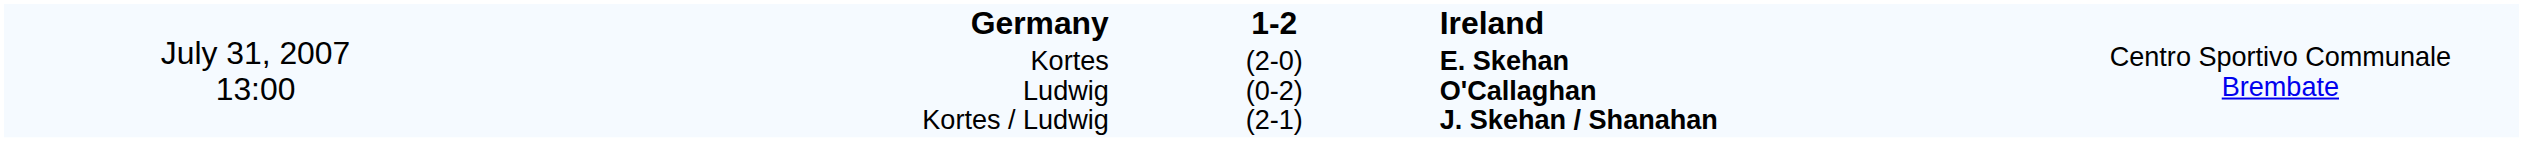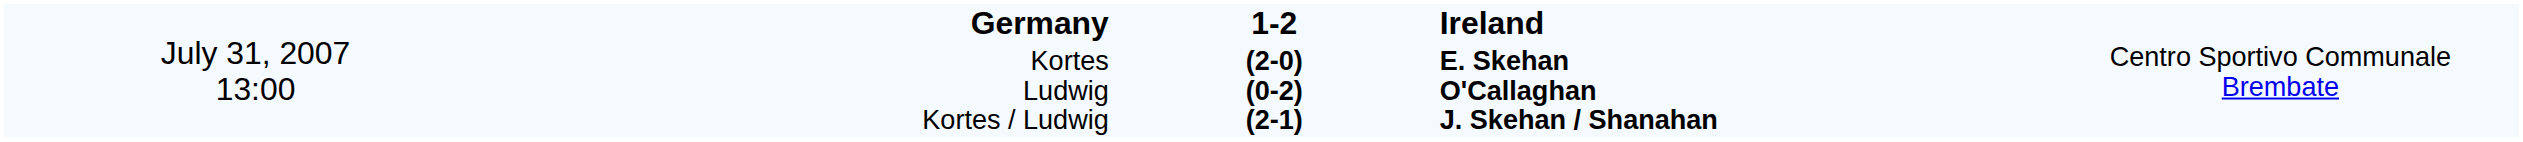(1274, 91) normal -> (1274, 91) bold
